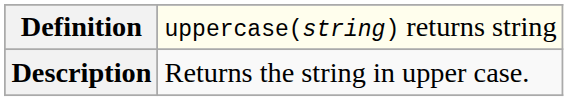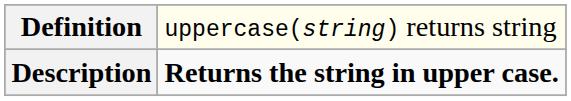(347, 71) normal -> (362, 71) bold
